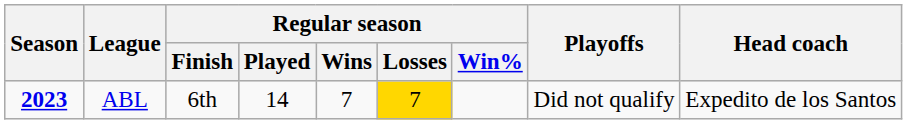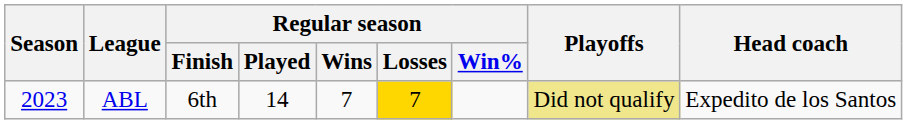(44, 99) bold -> (44, 99) normal
(604, 99) no background -> (604, 99) khaki background
